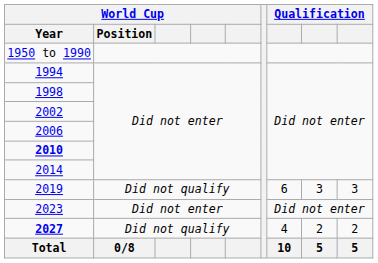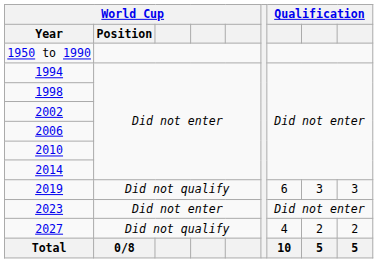(49, 150) bold -> (49, 150) normal
(49, 228) bold -> (49, 228) normal
